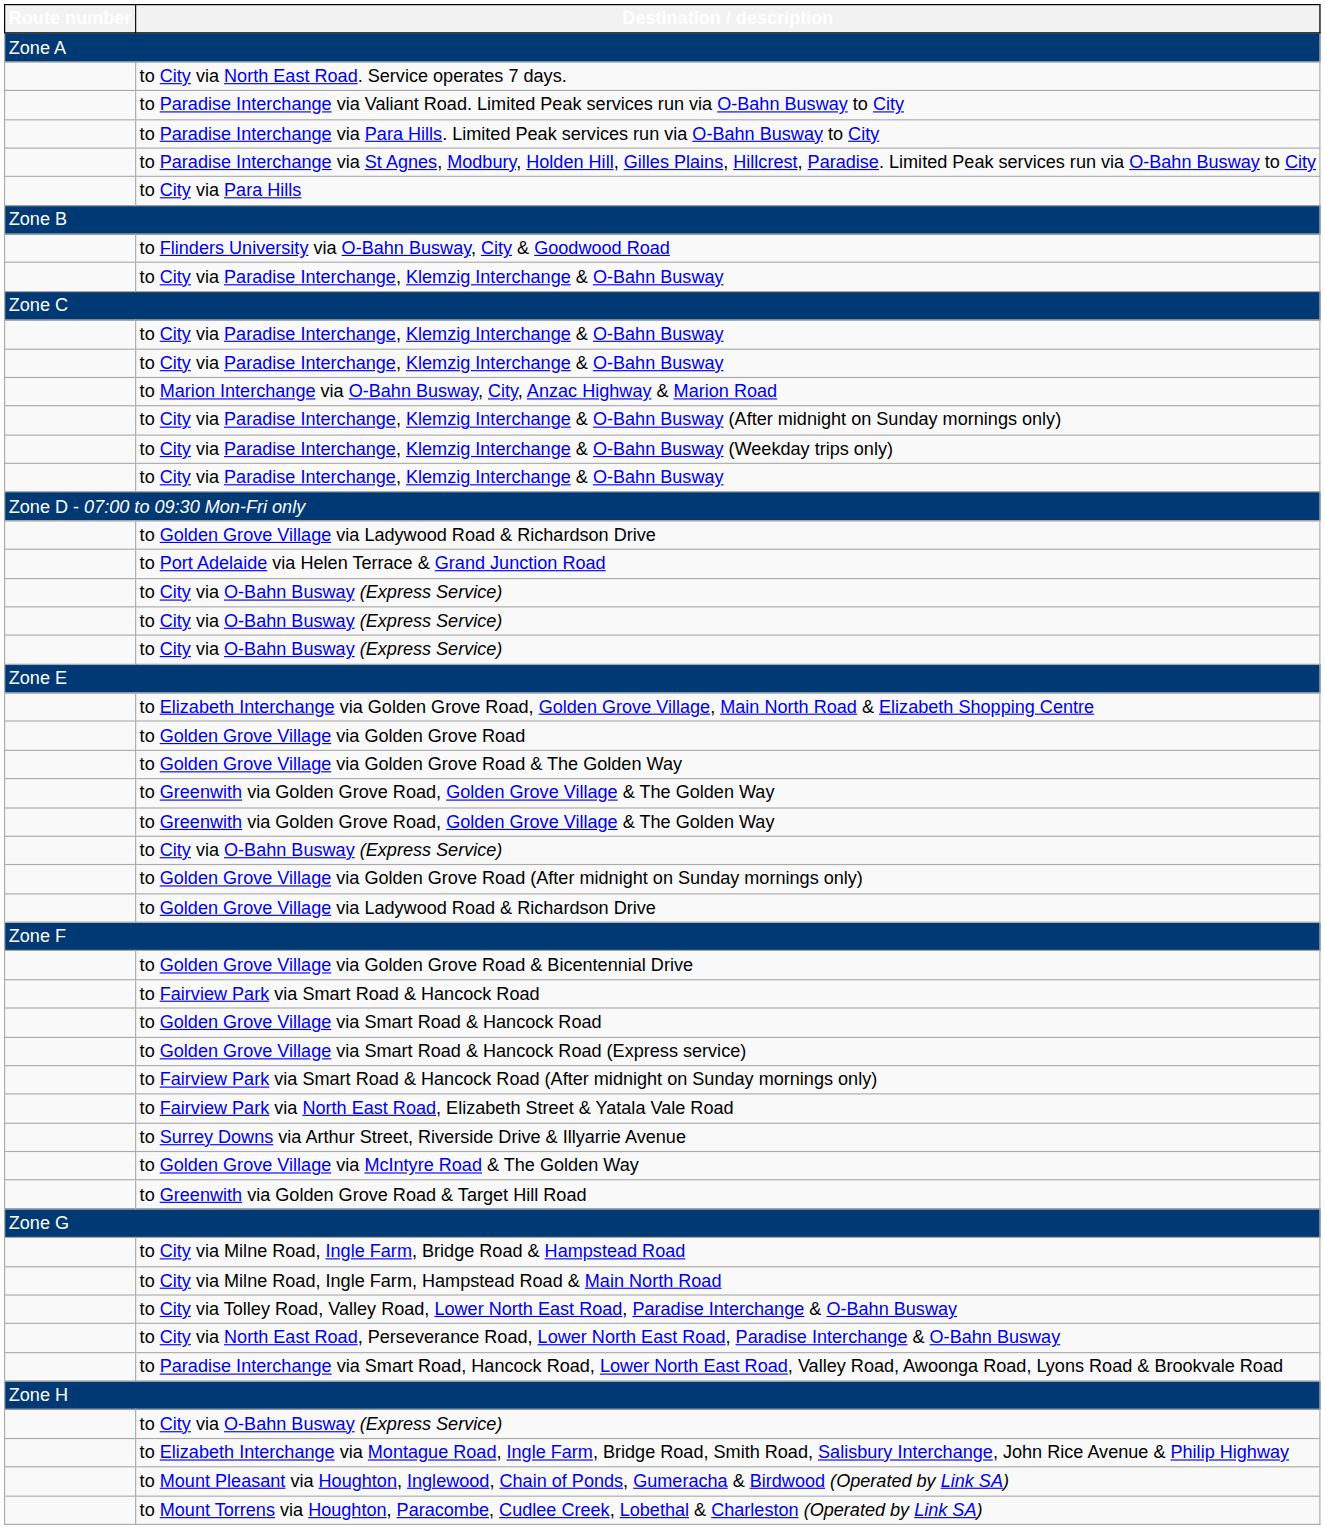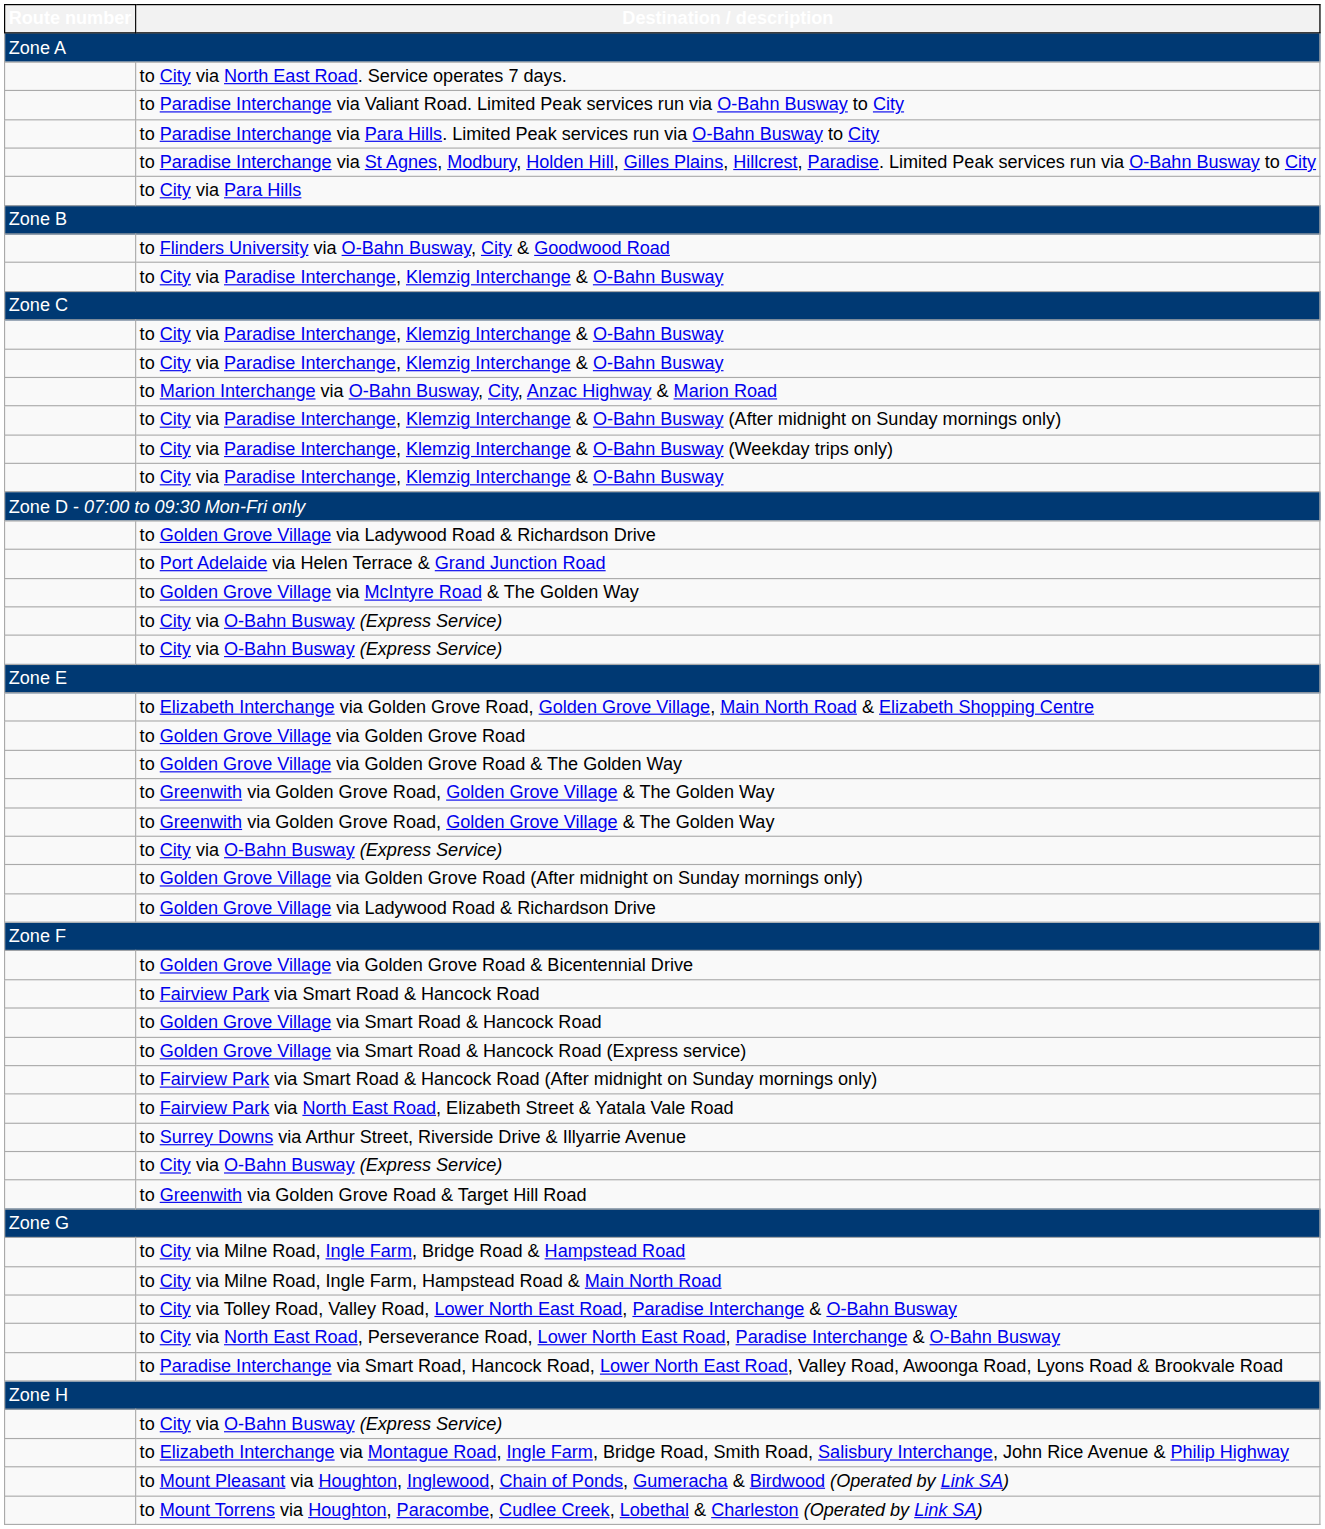(321, 592) to City via O-Bahn Busway (Express Service) -> (389, 592) to Golden Grove Village via McIntyre Road & The Golden Way
(389, 1165) to Golden Grove Village via McIntyre Road & The Golden Way -> (321, 1165) to City via O-Bahn Busway (Express Service)
